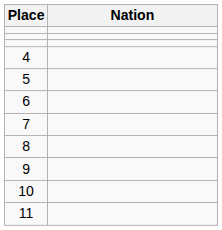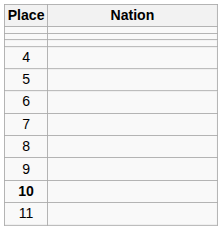(26, 191) normal -> (26, 191) bold
